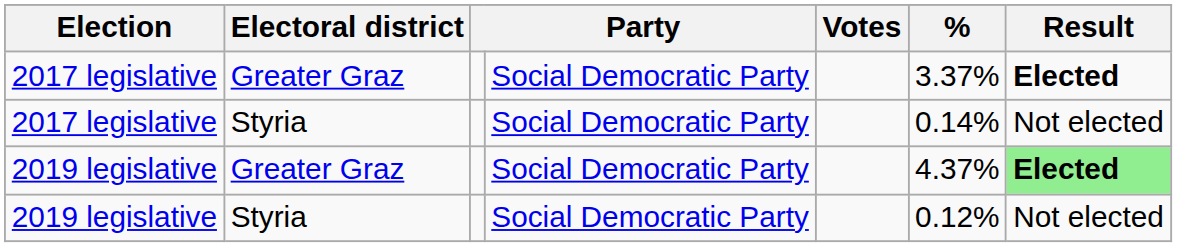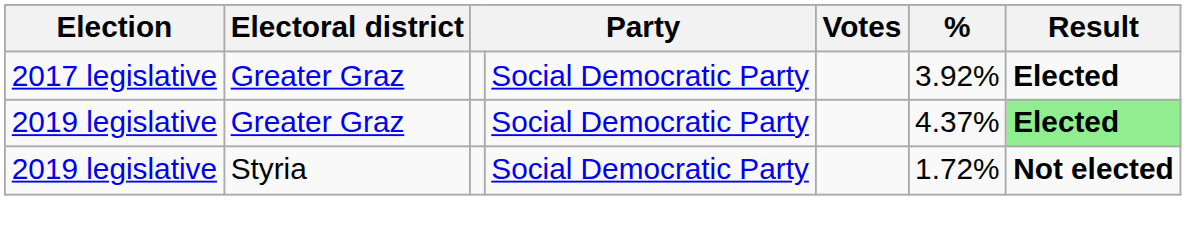(957, 75) 3.37% -> (957, 75) 3.92%
- row: (114, 122)
(957, 216) 0.12% -> (957, 169) 1.72%
(1088, 216) normal -> (1093, 169) bold
